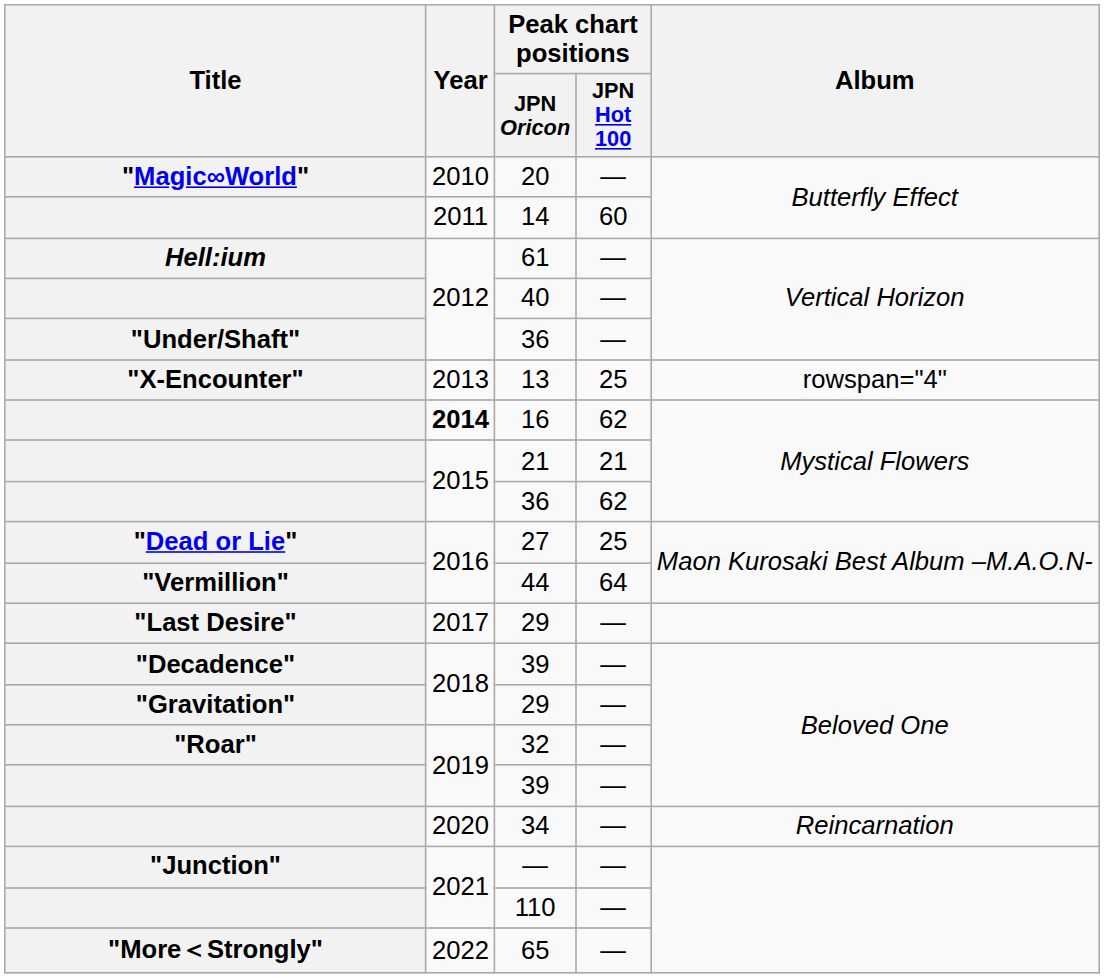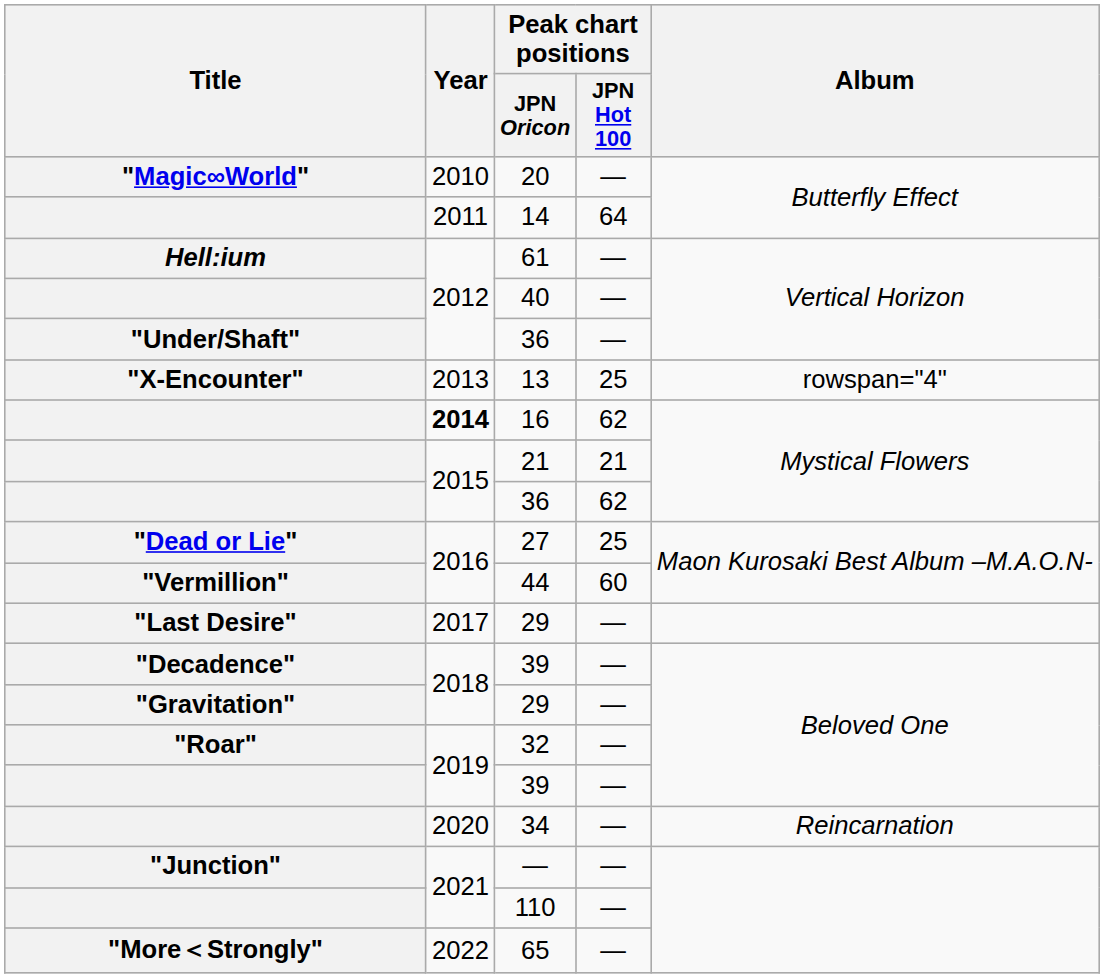(613, 217) 60 -> (613, 217) 64
(613, 582) 64 -> (613, 582) 60
